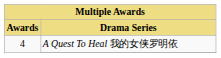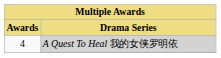(110, 43) no background -> (110, 43) lightgrey background
